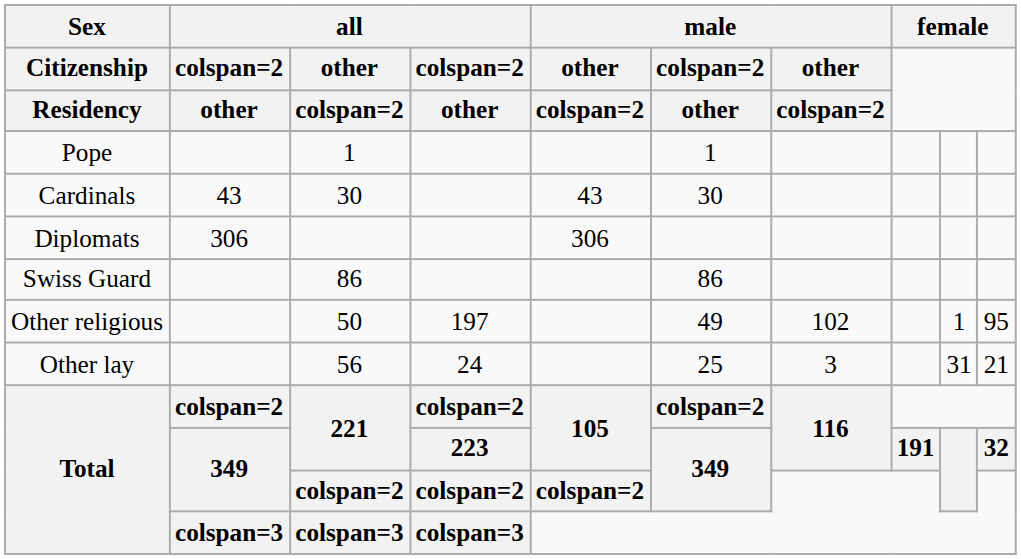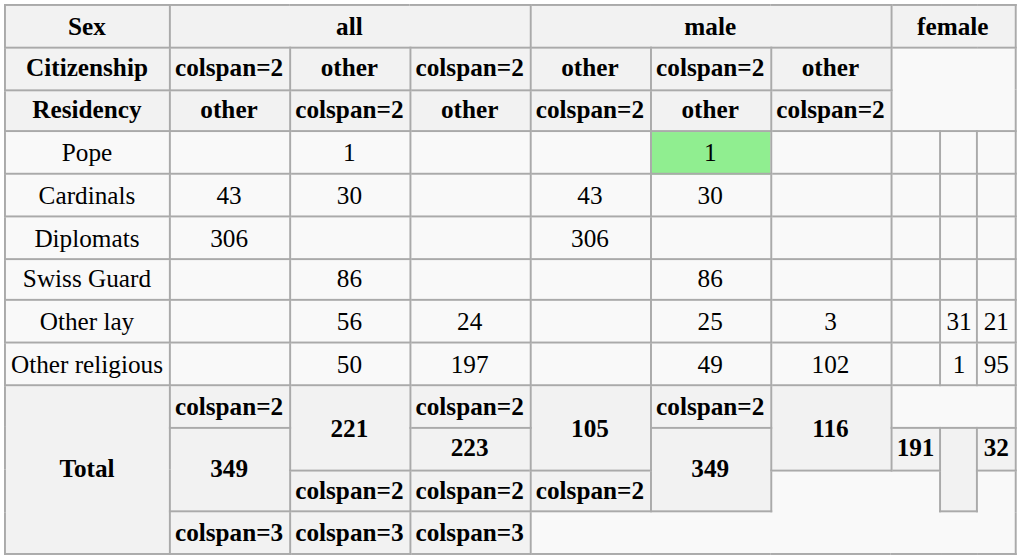(710, 152) no background -> (710, 152) lightgreen background
rows swapped: (87, 321) <-> (87, 364)
